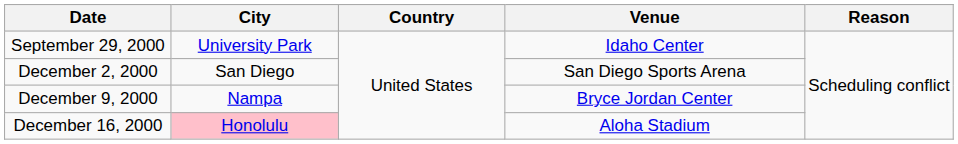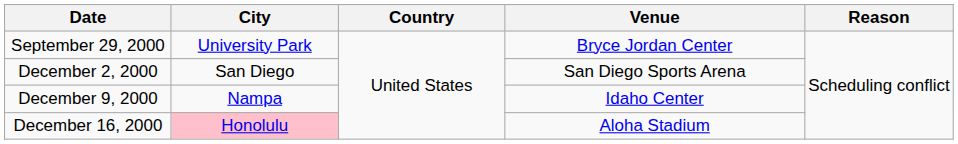(655, 44) Idaho Center -> (655, 44) Bryce Jordan Center
(655, 98) Bryce Jordan Center -> (655, 98) Idaho Center
